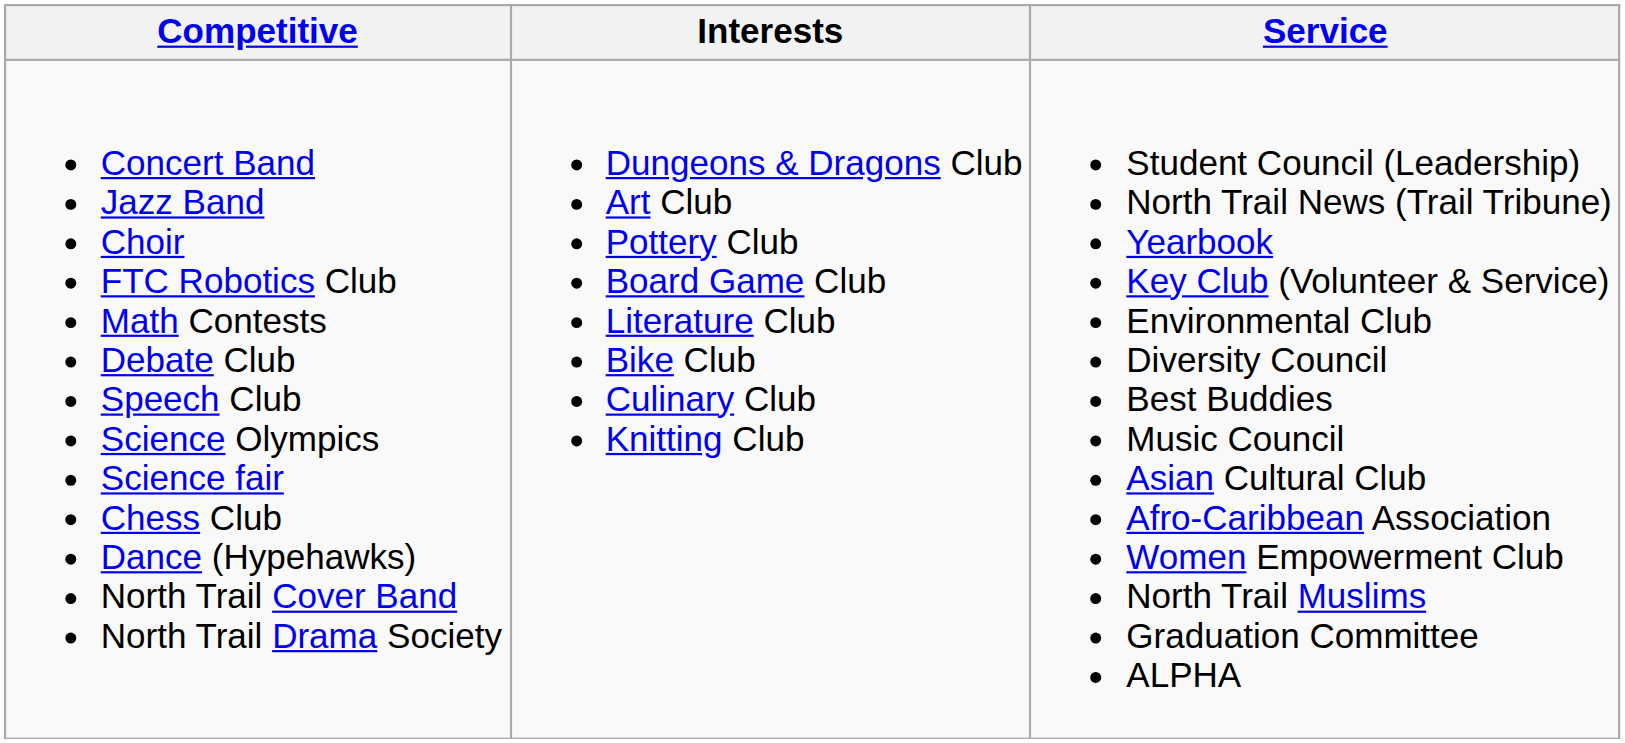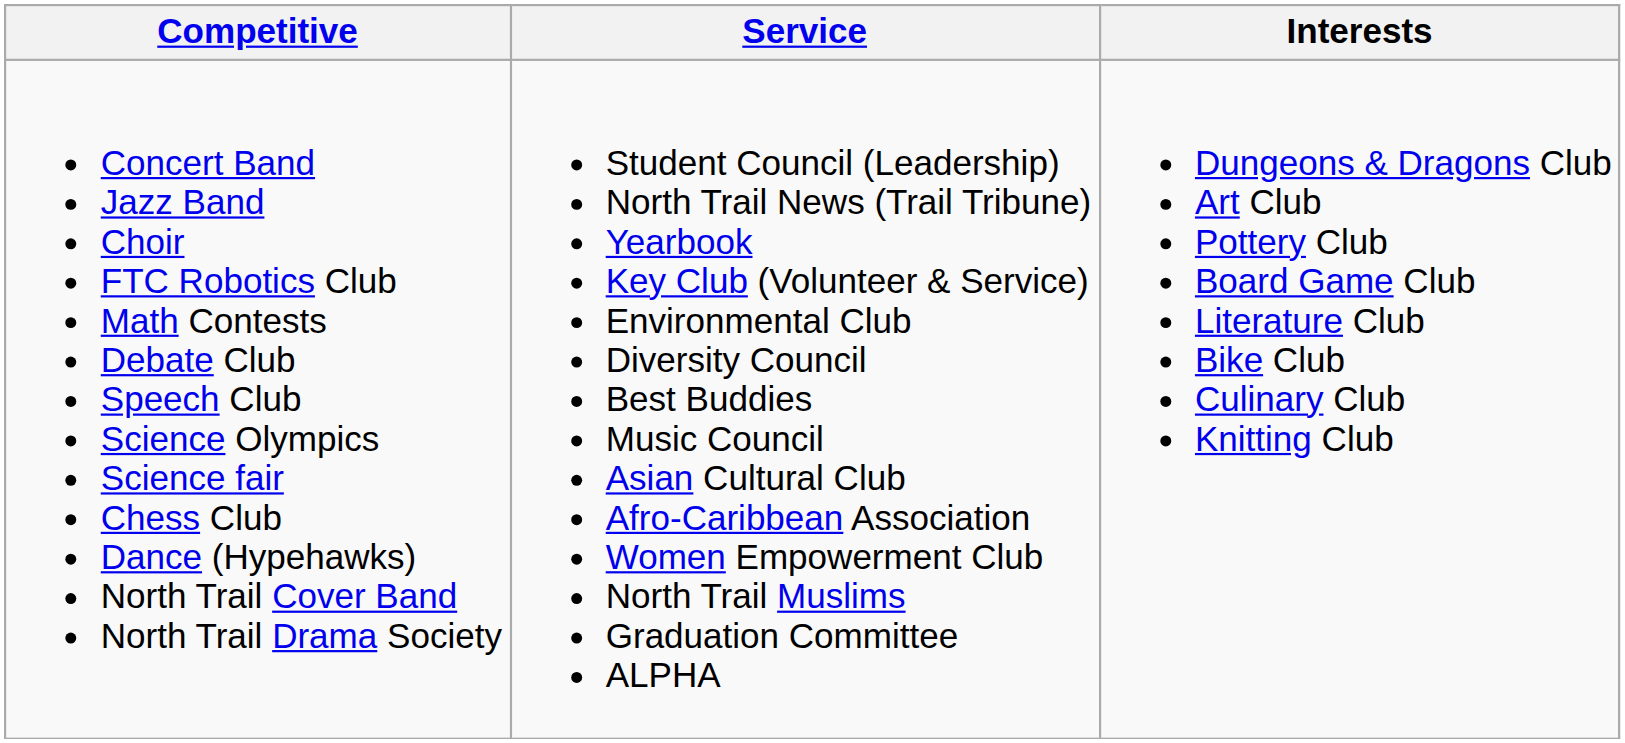columns swapped: (1325, 32) <-> (770, 32)
